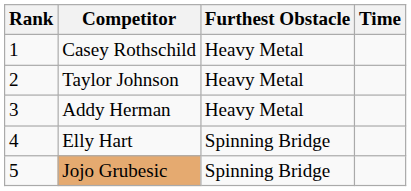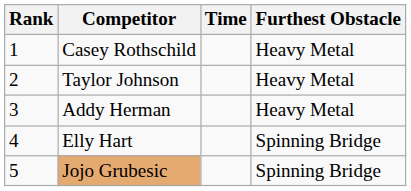columns swapped: (380, 19) <-> (278, 19)
